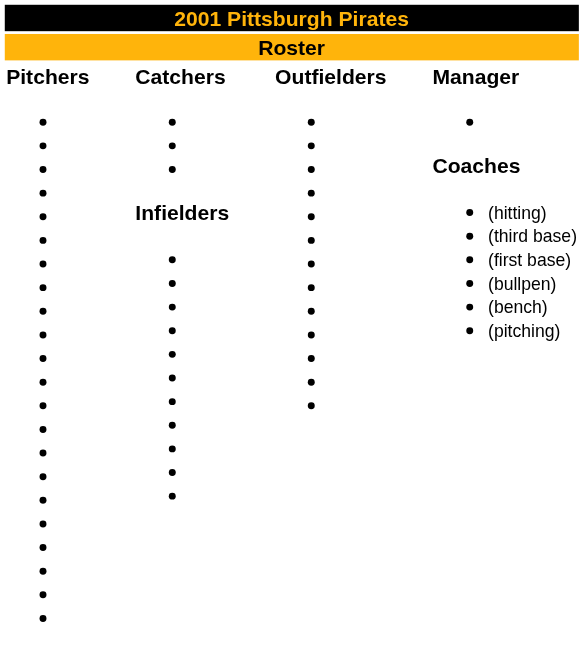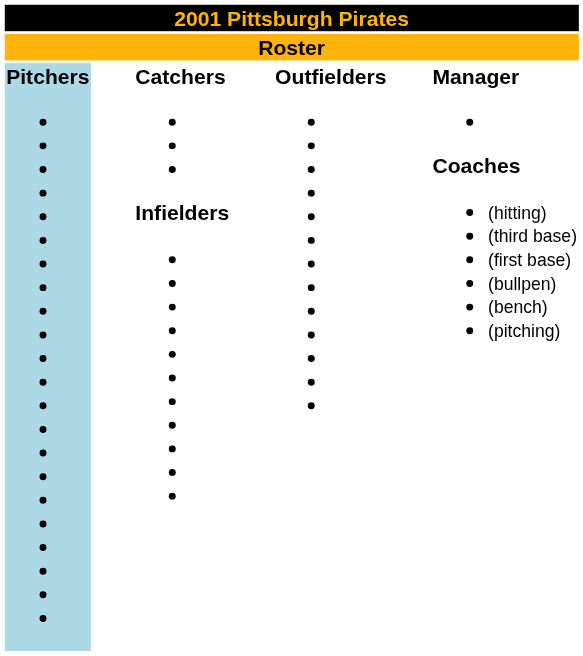(48, 347) no background -> (48, 347) lightblue background
